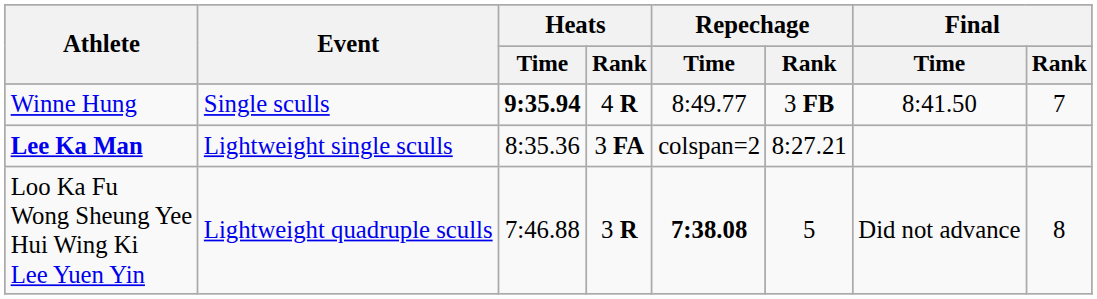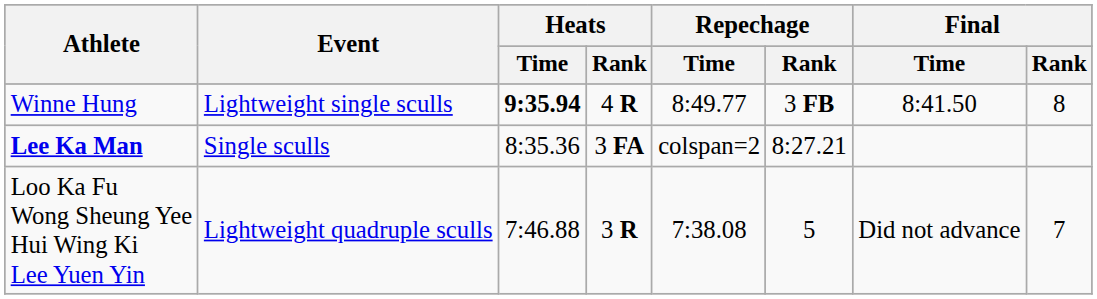(267, 104) Single sculls -> (328, 104) Lightweight single sculls
(1059, 104) 7 -> (1059, 104) 8
(328, 145) Lightweight single sculls -> (267, 145) Single sculls
(709, 230) bold -> (709, 230) normal
(1059, 230) 8 -> (1059, 230) 7
